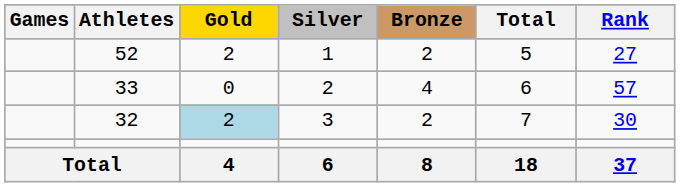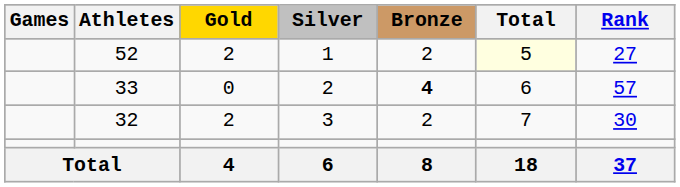(526, 55) no background -> (526, 55) lightyellow background
(427, 88) normal -> (427, 88) bold
(229, 121) lightblue background -> (229, 121) no background
